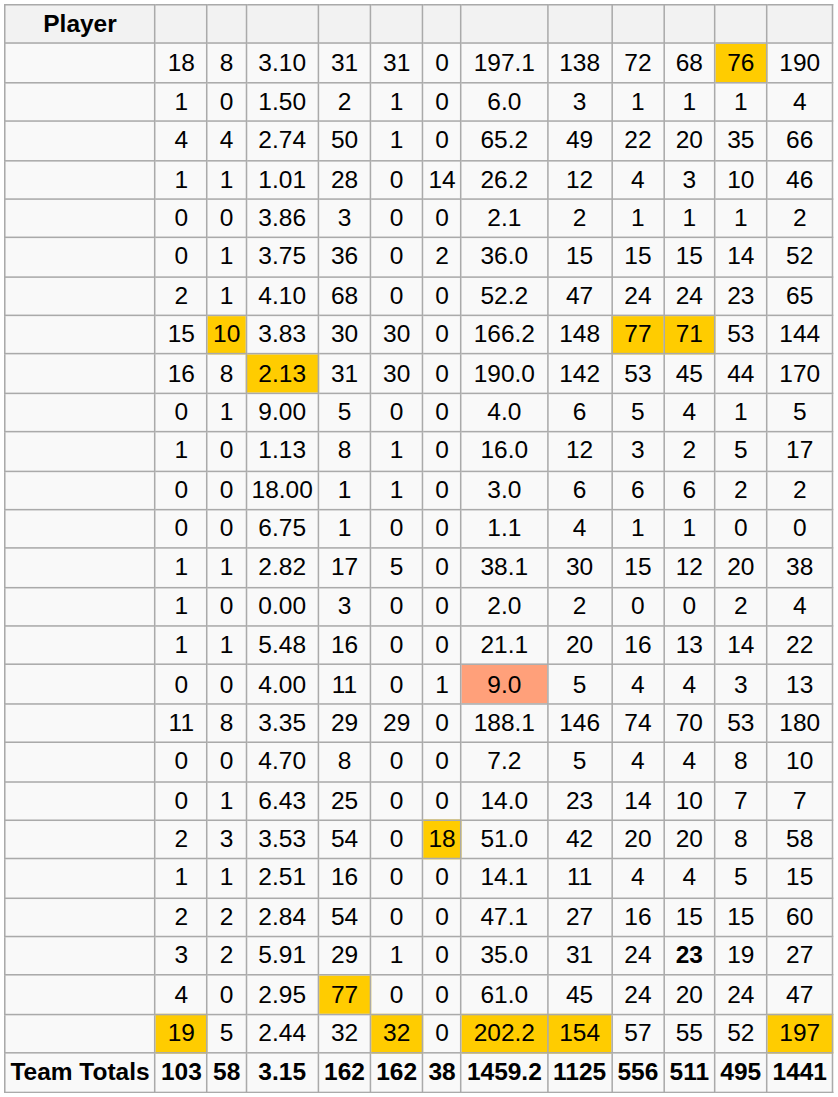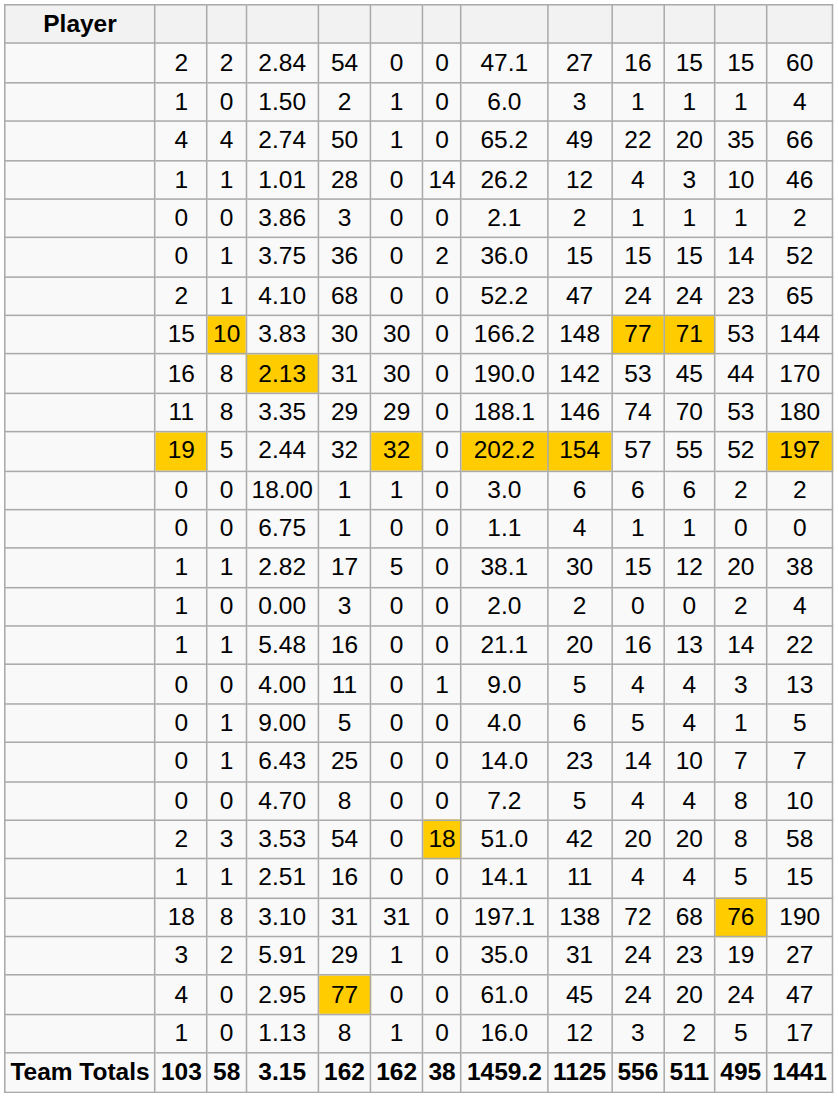rows swapped: (282, 62) <-> (282, 916)
rows swapped: (282, 722) <-> (282, 412)
rows swapped: (282, 1033) <-> (282, 450)
(504, 683) lightsalmon background -> (504, 683) no background
rows swapped: (282, 761) <-> (282, 800)
(689, 955) bold -> (689, 955) normal
